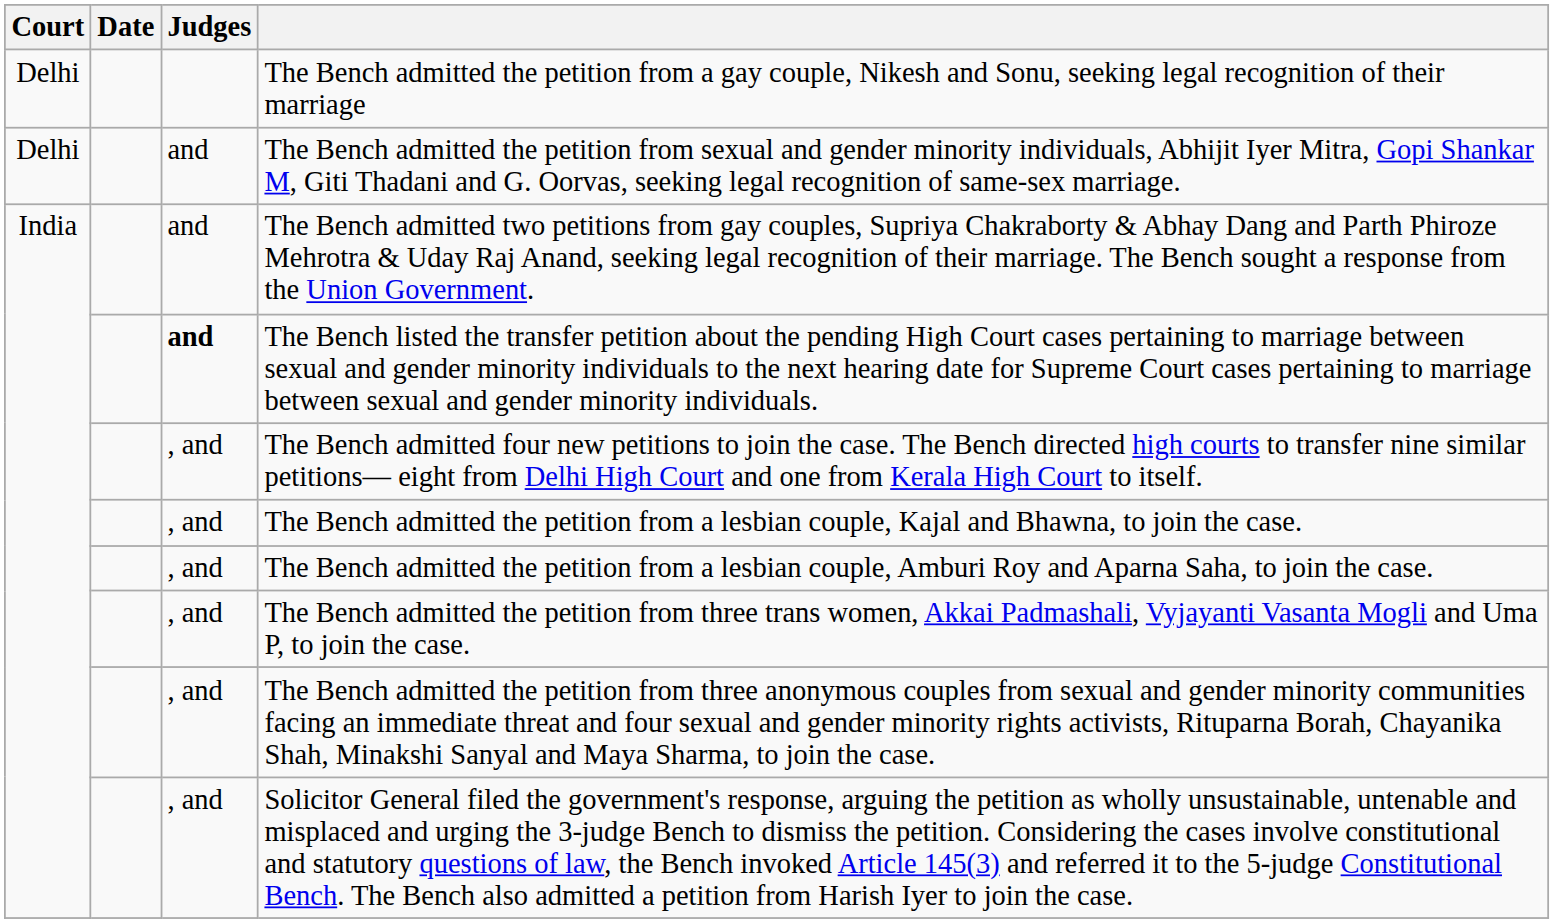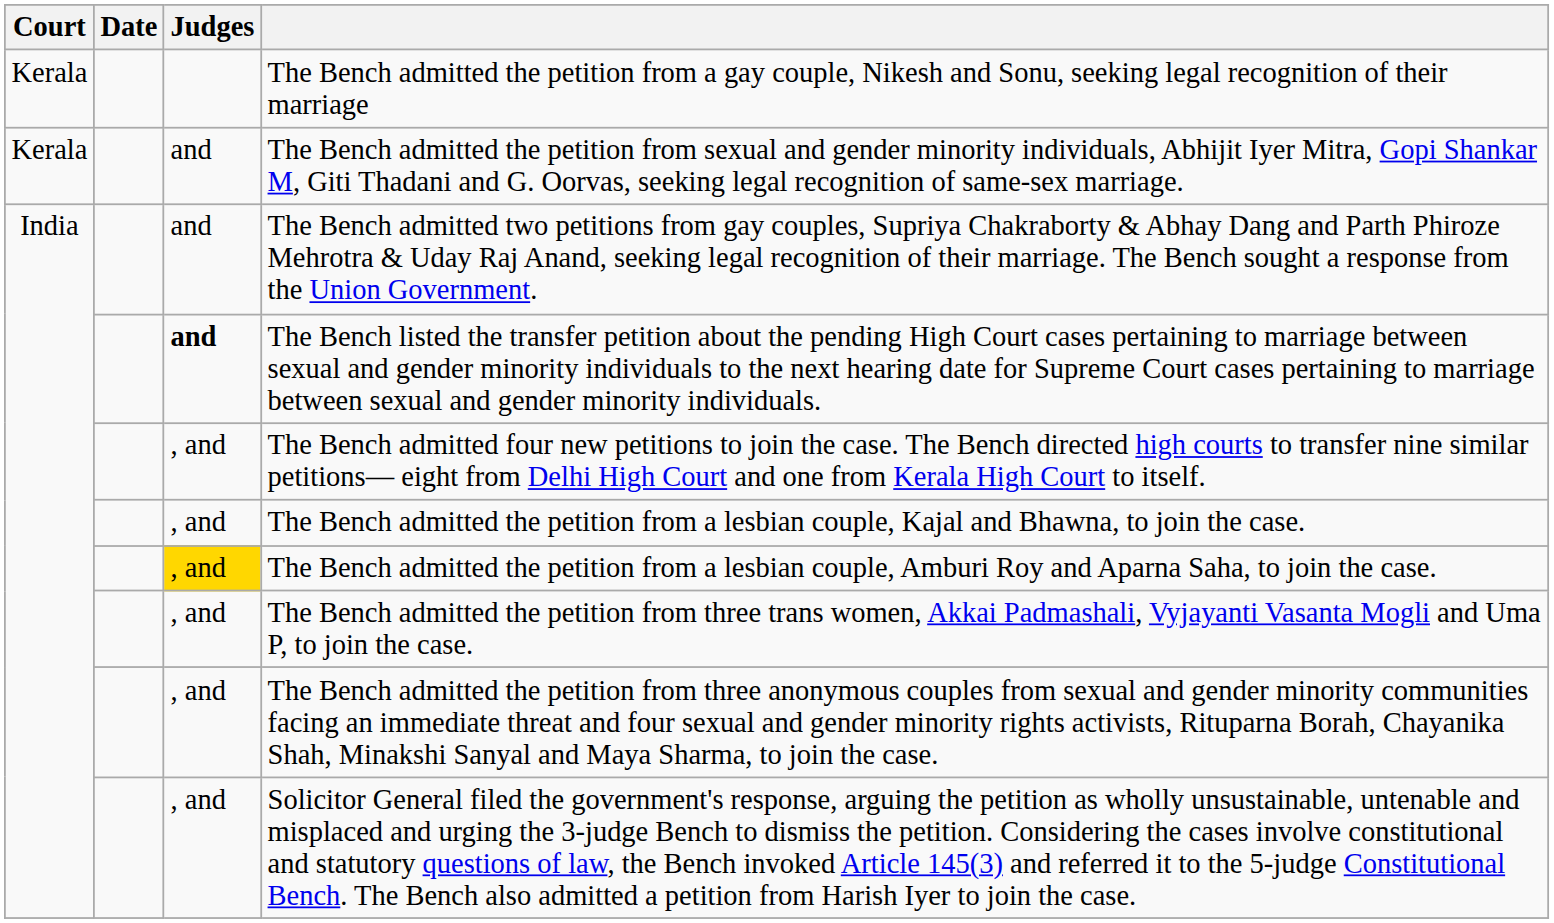(48, 72) Delhi -> (49, 72) Kerala
(48, 149) Delhi -> (49, 149) Kerala
(195, 567) no background -> (198, 567) gold background
